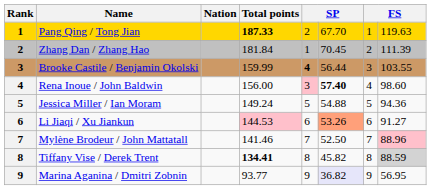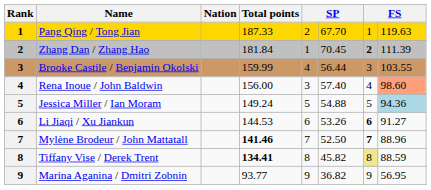(257, 31) bold -> (257, 31) normal
(369, 49) normal -> (369, 49) bold
(307, 67) bold -> (307, 67) normal
(307, 85) pink background -> (307, 85) no background
(333, 85) bold -> (333, 85) normal
(393, 85) no background -> (393, 85) lightsalmon background
(393, 103) no background -> (393, 103) lightblue background
(257, 121) pink background -> (257, 121) no background
(333, 121) lightsalmon background -> (333, 121) no background
(369, 121) normal -> (369, 121) bold
(257, 139) normal -> (257, 139) bold
(369, 139) normal -> (369, 139) bold
(393, 139) pink background -> (393, 139) no background
(369, 157) no background -> (369, 157) khaki background
(393, 157) lightgrey background -> (393, 157) no background
(333, 175) lavender background -> (333, 175) no background
